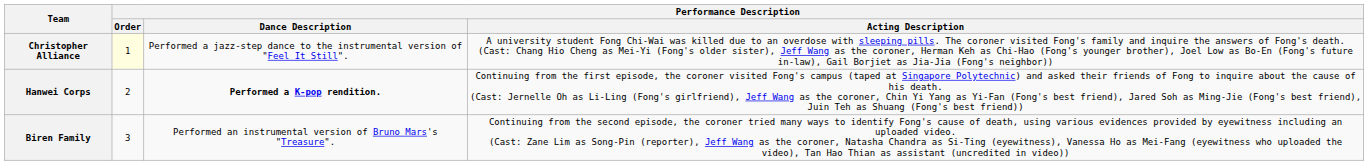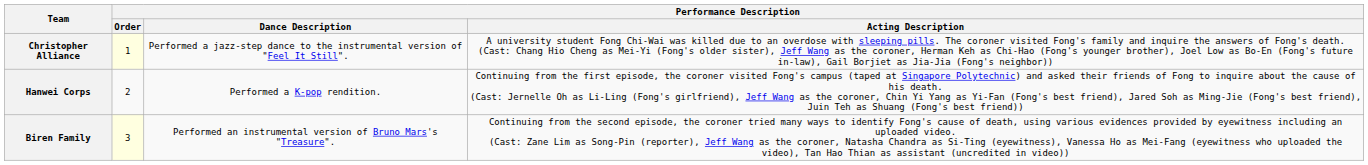(305, 92) bold -> (305, 92) normal
(128, 137) no background -> (128, 137) lightyellow background
